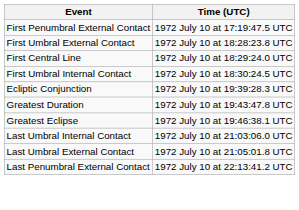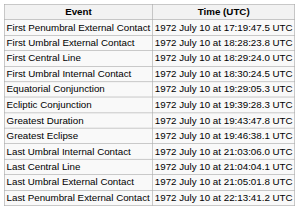+ row: (56, 89)
+ row: (43, 167)
